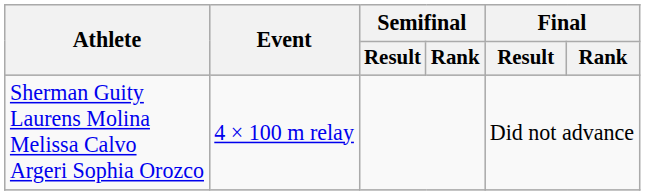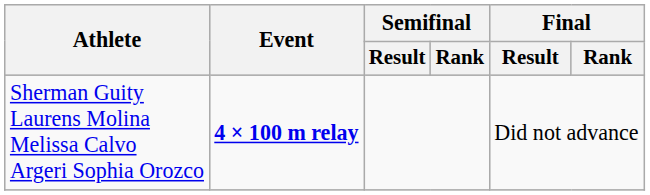(284, 132) normal -> (286, 132) bold
